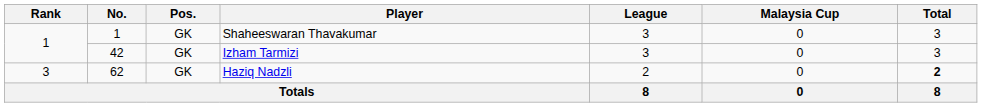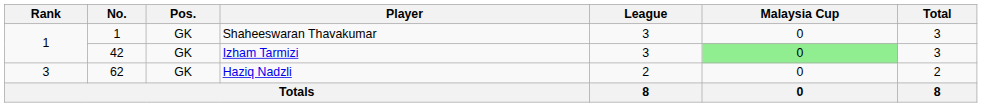(800, 53) no background -> (800, 53) lightgreen background
(937, 72) bold -> (937, 72) normal
